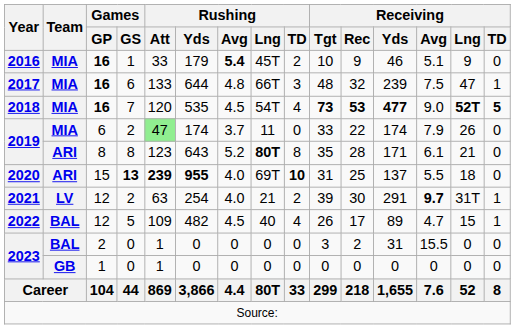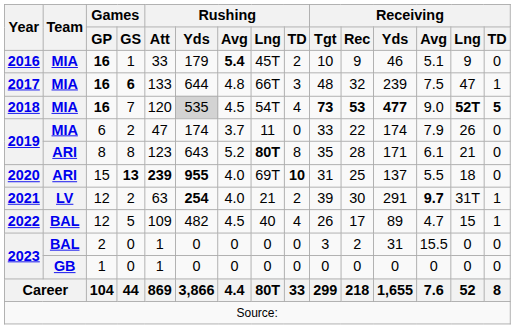(131, 84) normal -> (131, 84) bold
(196, 107) no background -> (196, 107) lightgrey background
(160, 130) lightgreen background -> (160, 130) no background
(196, 198) normal -> (196, 198) bold
